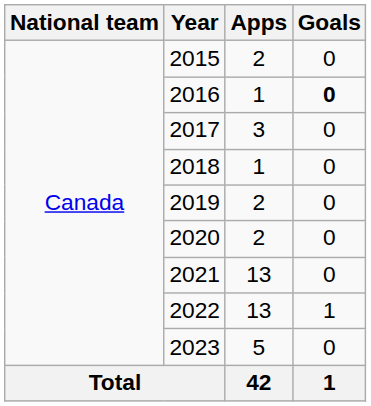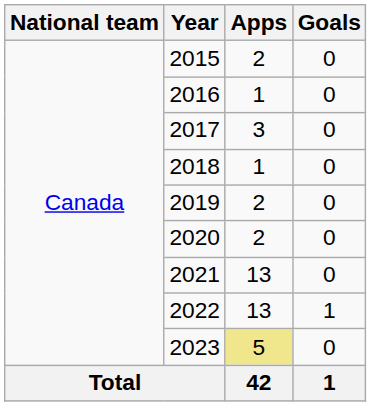(329, 94) bold -> (329, 94) normal
(259, 346) no background -> (259, 346) khaki background
